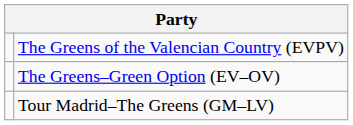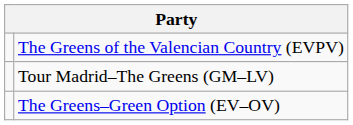rows swapped: (149, 75) <-> (146, 104)
